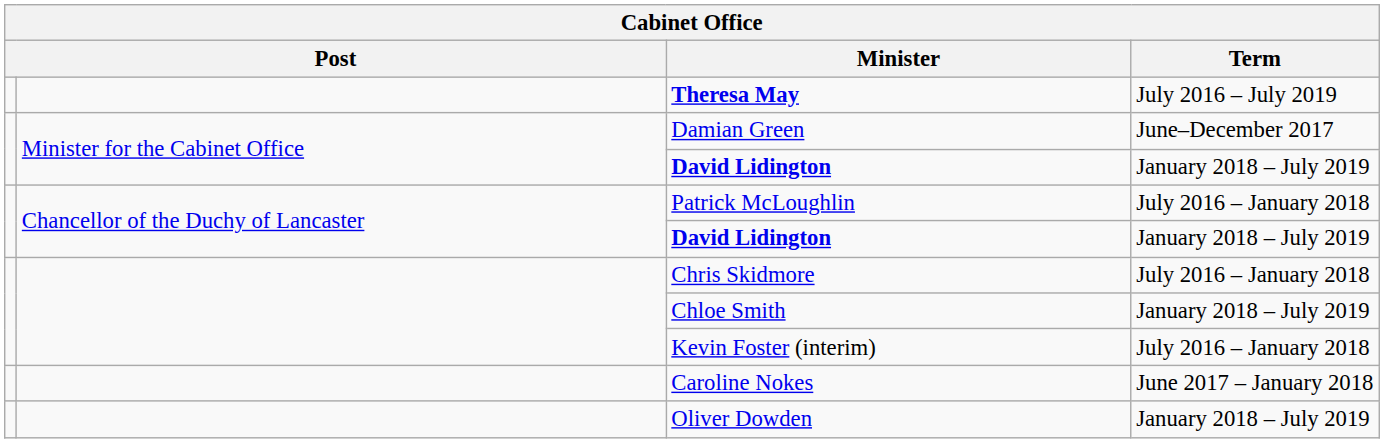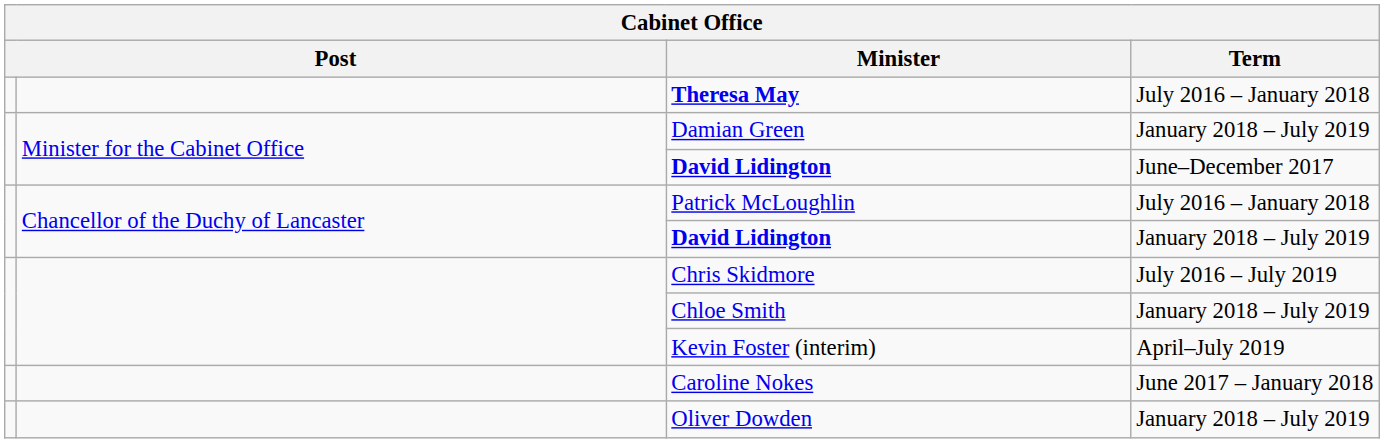(1237, 94) July 2016 – July 2019 -> (1253, 94) July 2016 – January 2018
(1235, 130) June–December 2017 -> (1253, 130) January 2018 – July 2019
(1253, 166) January 2018 – July 2019 -> (1235, 166) June–December 2017
(1253, 274) July 2016 – January 2018 -> (1237, 274) July 2016 – July 2019
(1253, 346) July 2016 – January 2018 -> (1210, 346) April–July 2019
